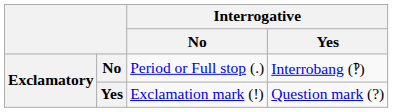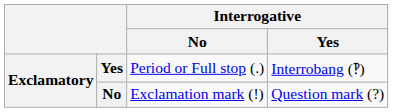(112, 67) No -> (112, 67) Yes
(112, 94) Yes -> (112, 94) No
